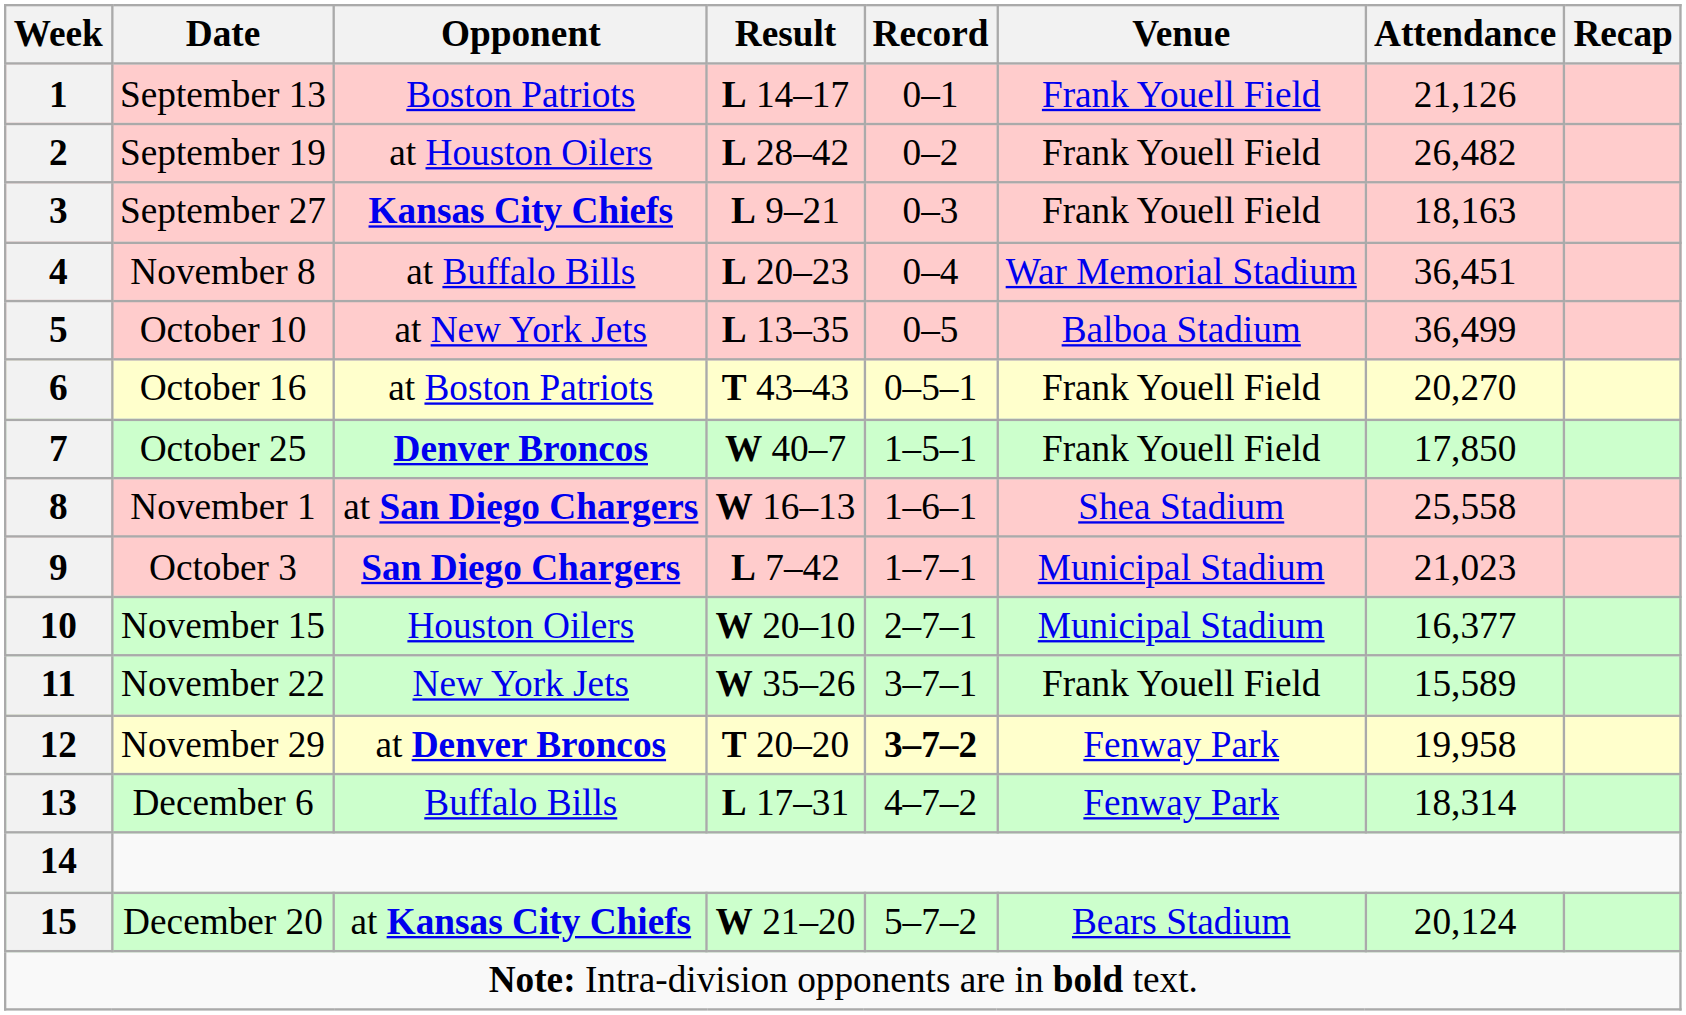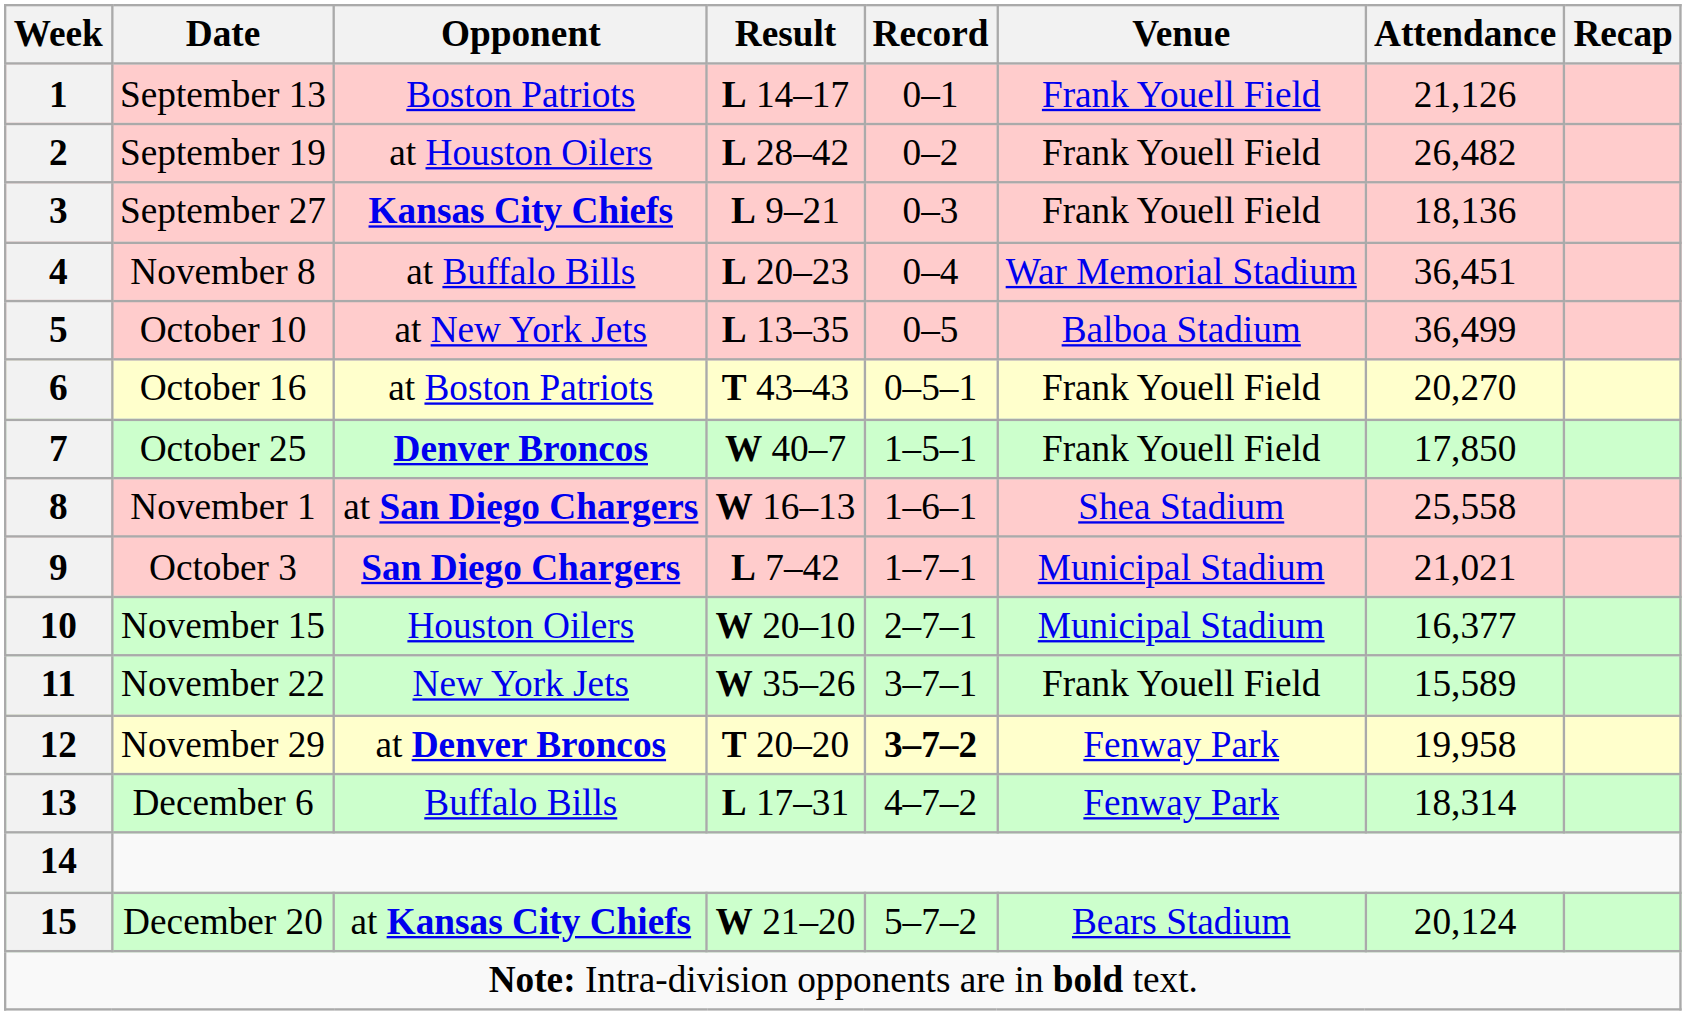(1465, 211) 18,163 -> (1465, 211) 18,136
(1465, 566) 21,023 -> (1465, 566) 21,021
